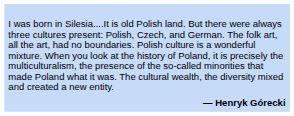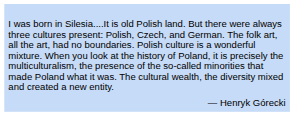(244, 102) bold -> (247, 102) normal
